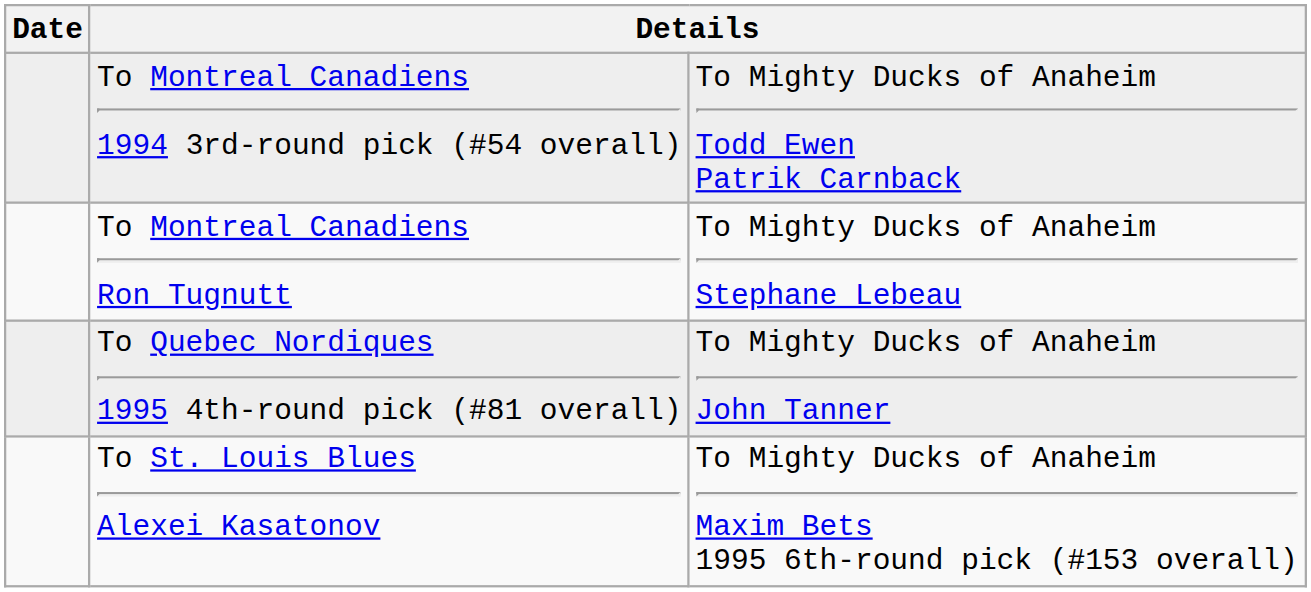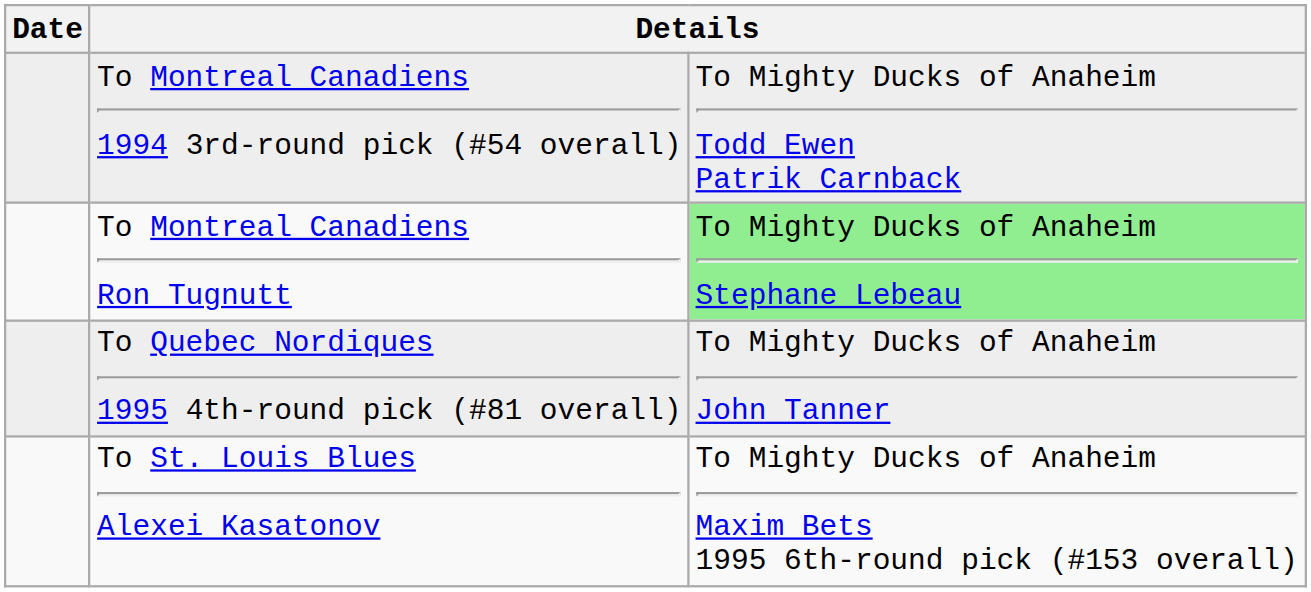(997, 262) no background -> (997, 262) lightgreen background
